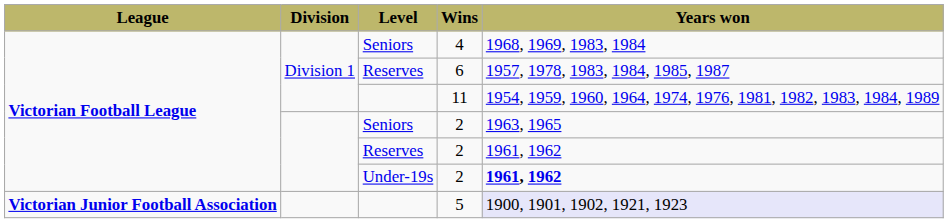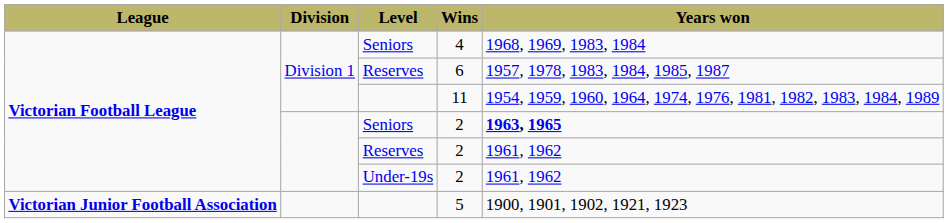(524, 124) normal -> (524, 124) bold
(524, 177) bold -> (524, 177) normal
(587, 204) lavender background -> (587, 204) no background
